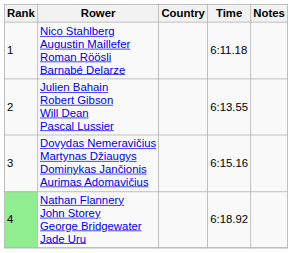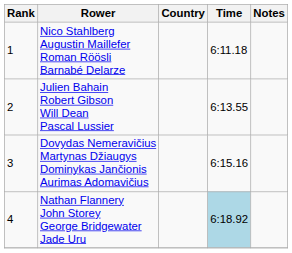(10, 219) lightgreen background -> (10, 219) no background
(229, 219) no background -> (229, 219) lightblue background
